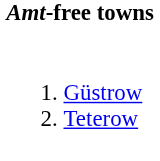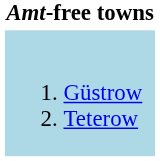(80, 106) no background -> (80, 106) lightblue background
